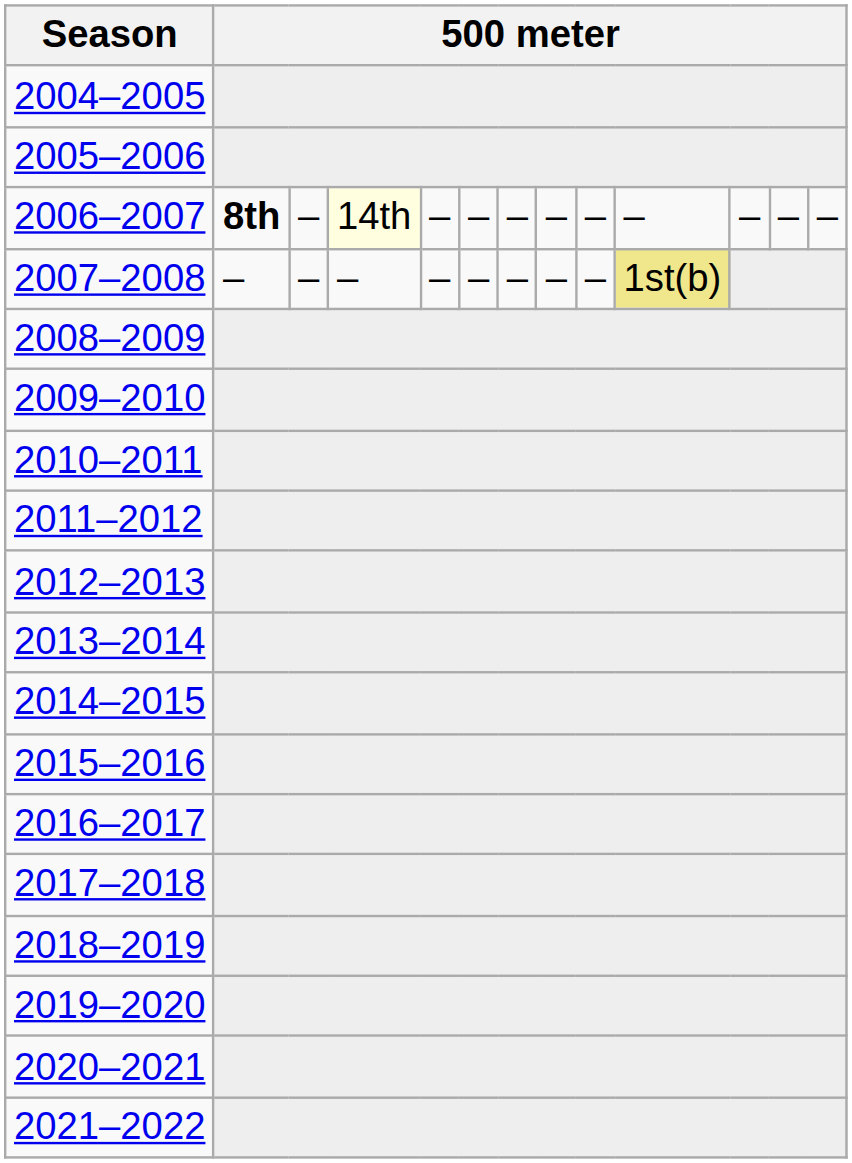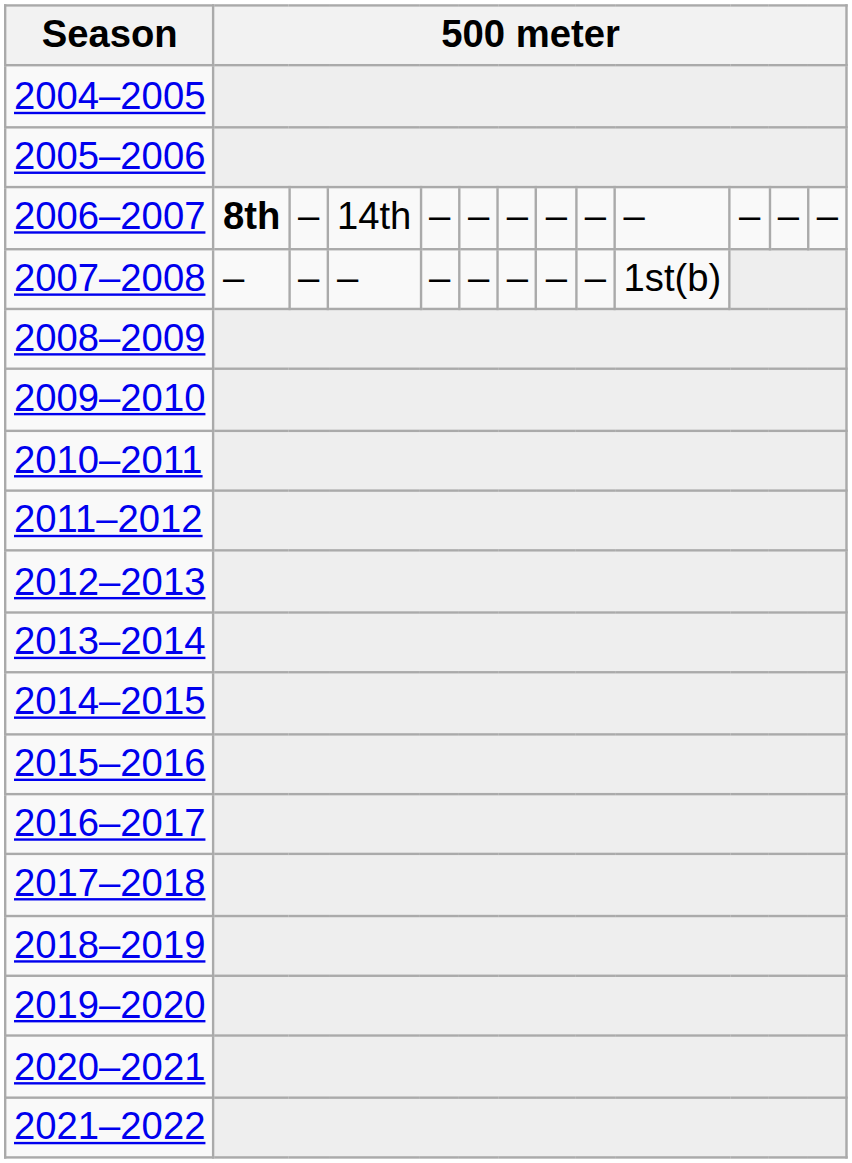(374, 217) lightyellow background -> (374, 217) no background
(672, 277) khaki background -> (672, 277) no background
